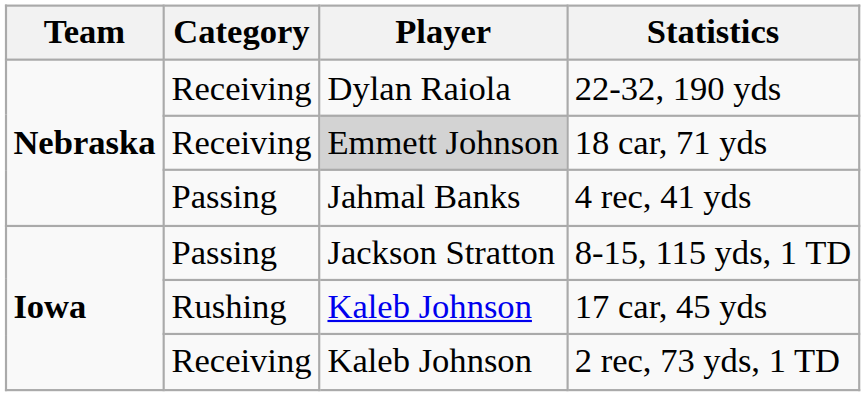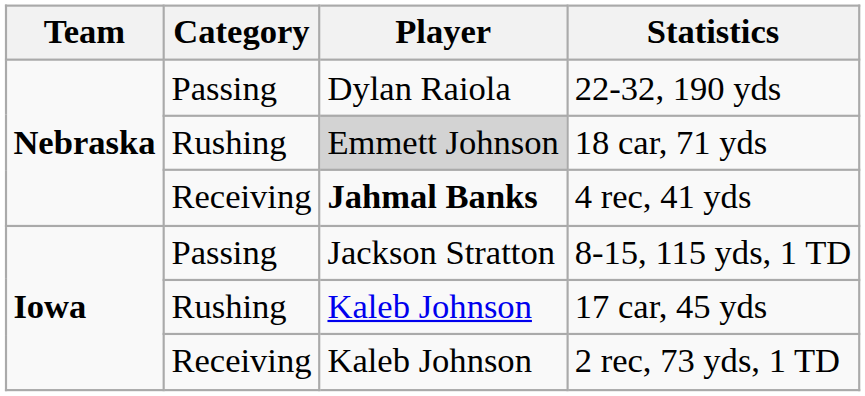(241, 87) Receiving -> (224, 87) Passing
(241, 142) Receiving -> (229, 142) Rushing
(224, 196) Passing -> (241, 196) Receiving
(424, 196) normal -> (433, 196) bold
